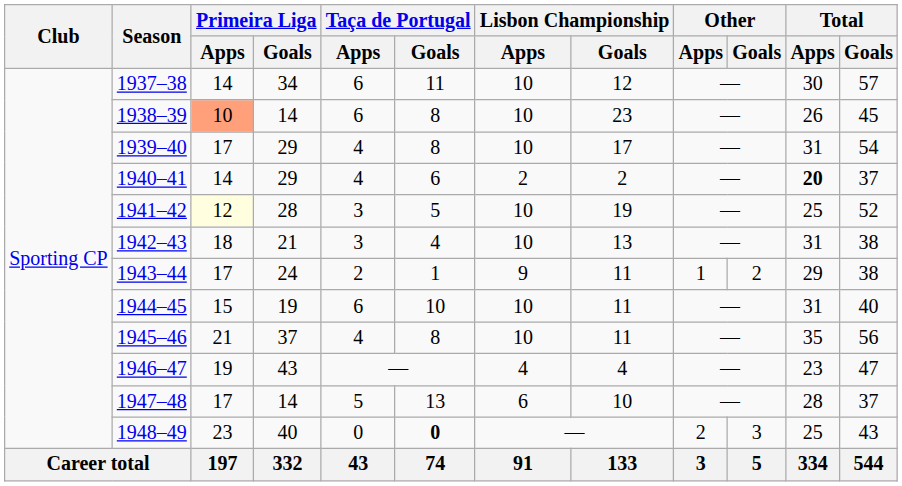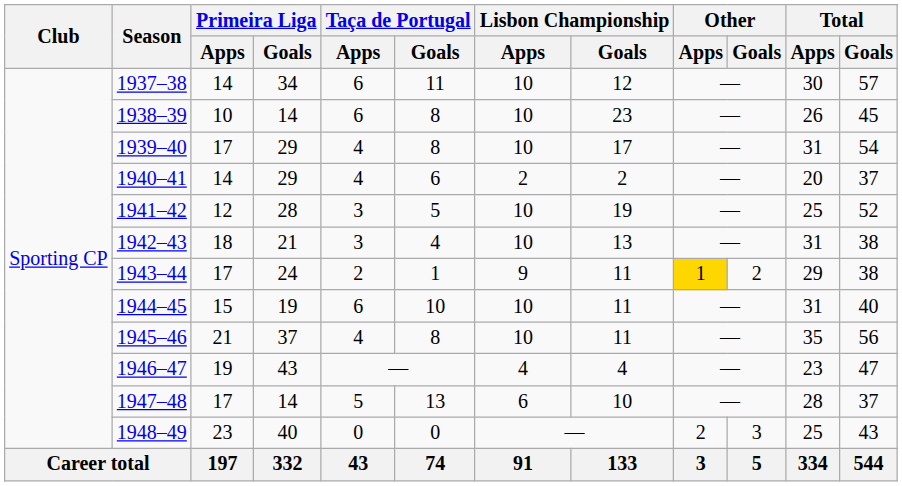(223, 115) lightsalmon background -> (223, 115) no background
(813, 178) bold -> (813, 178) normal
(223, 210) lightyellow background -> (223, 210) no background
(701, 274) no background -> (701, 274) gold background
(435, 432) bold -> (435, 432) normal
